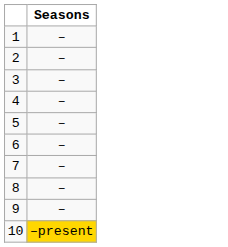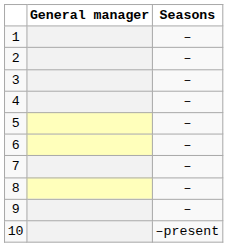+ column: (90, 15)
(62, 231) gold background -> (187, 231) no background
